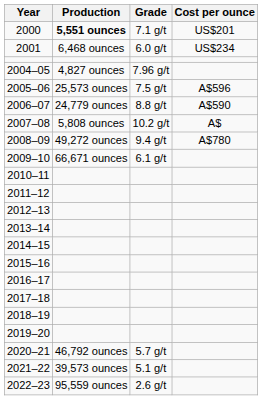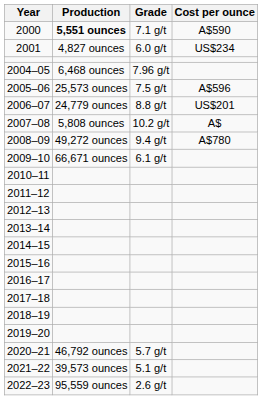(215, 30) US$201 -> (215, 30) A$590
(91, 48) 6,468 ounces -> (91, 48) 4,827 ounces
(91, 70) 4,827 ounces -> (91, 70) 6,468 ounces
(215, 105) A$590 -> (215, 105) US$201
